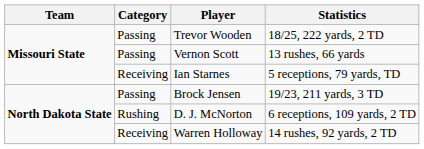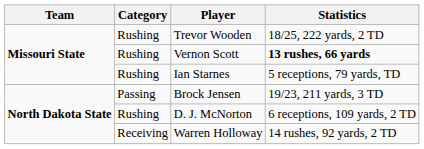(136, 34) Passing -> (138, 34) Rushing
(136, 54) Passing -> (138, 54) Rushing
(316, 54) normal -> (319, 54) bold
(143, 74) Receiving -> (138, 74) Rushing
